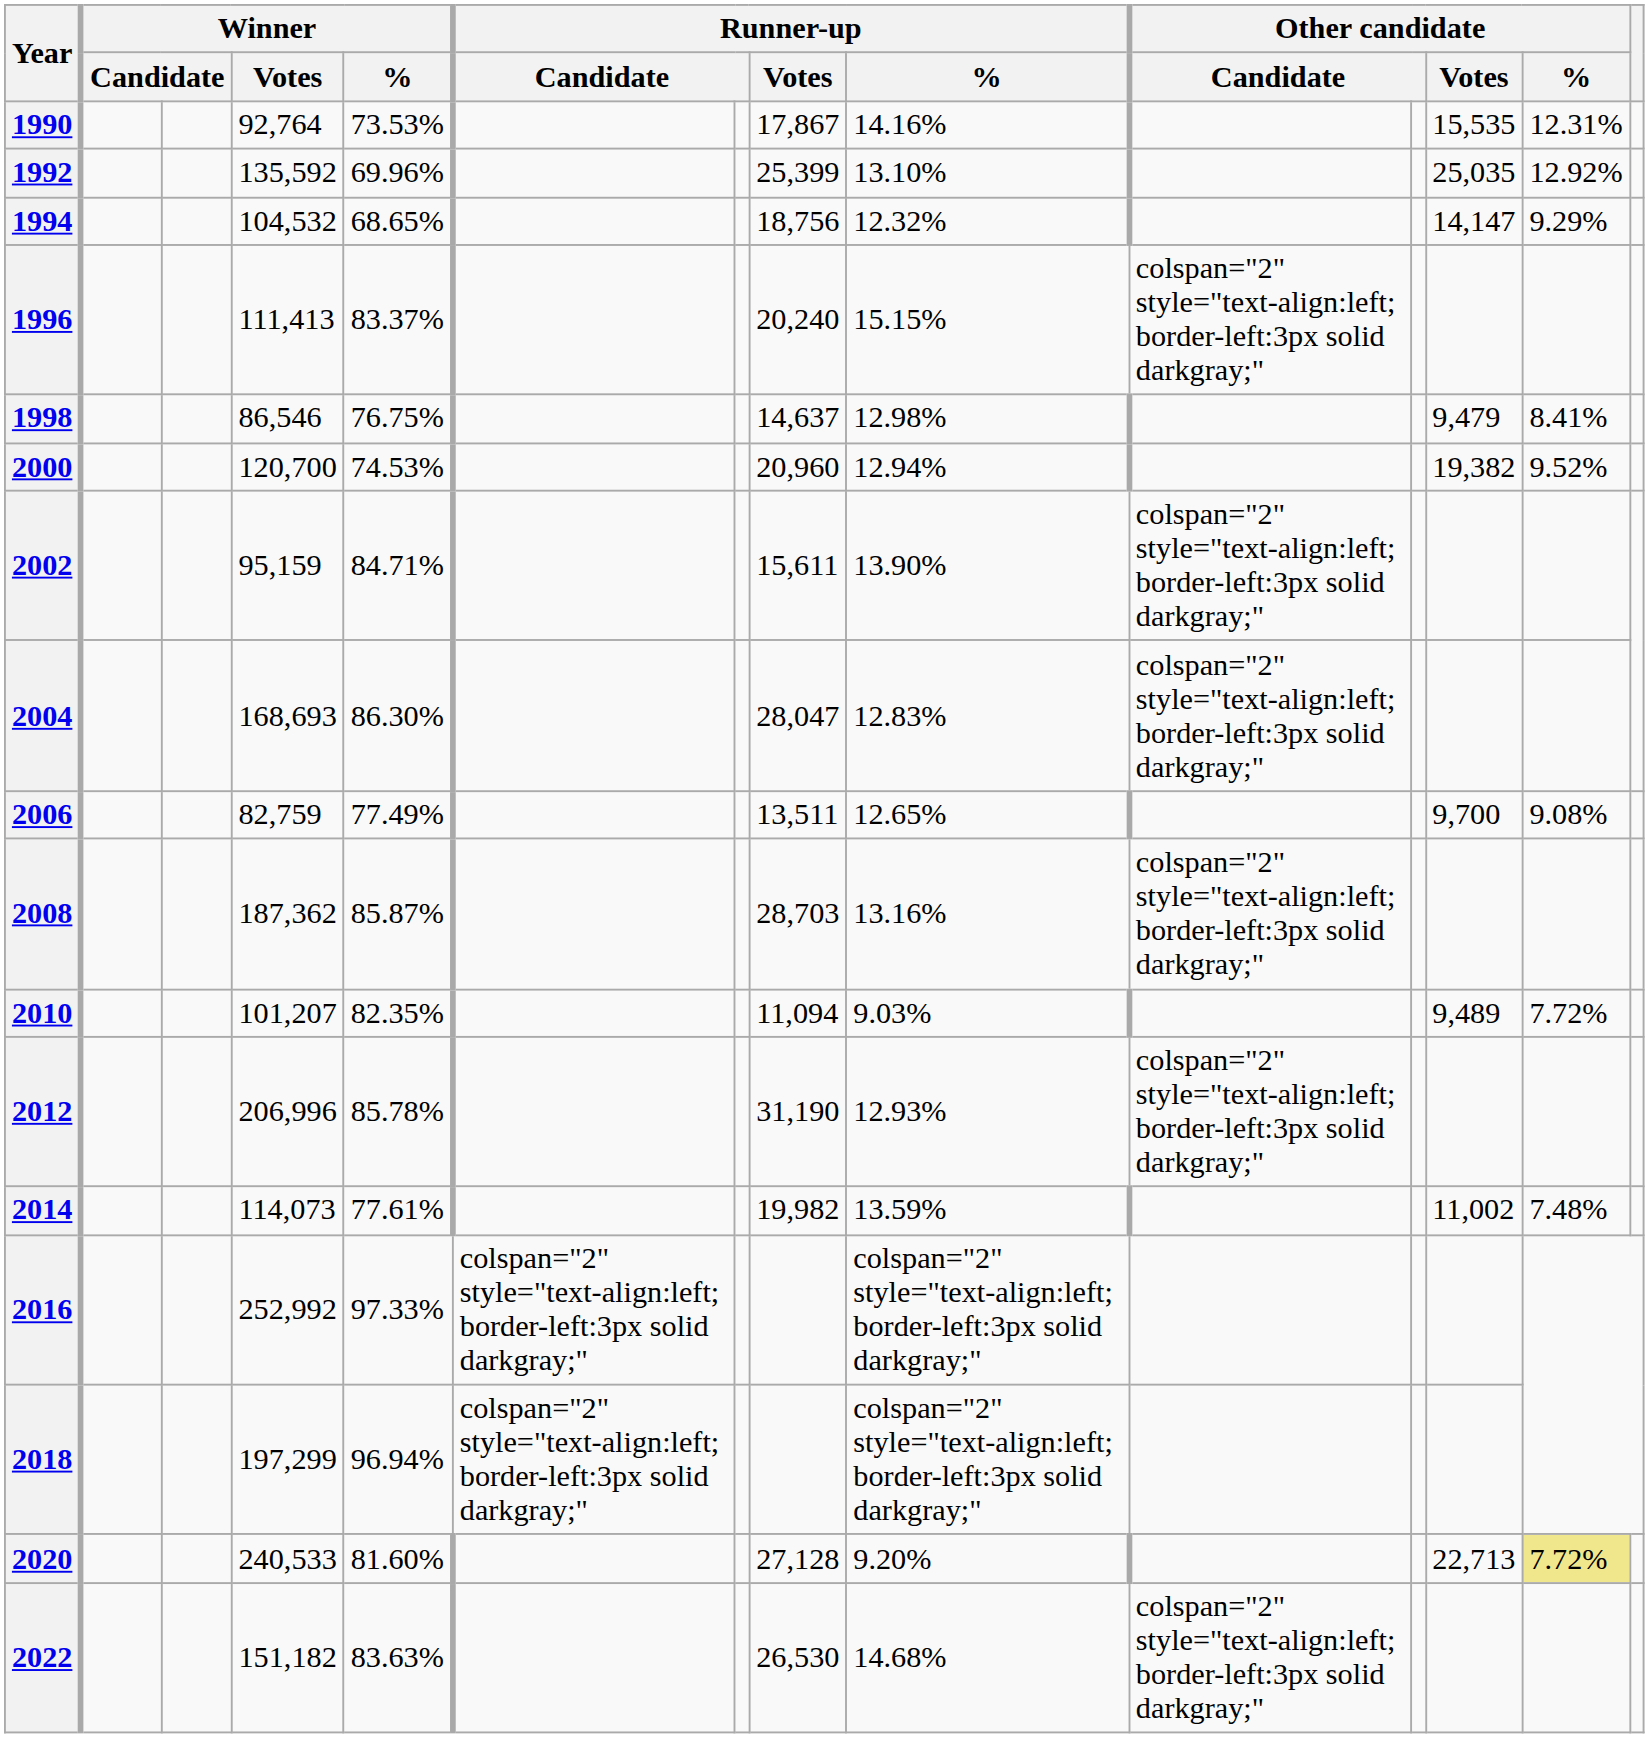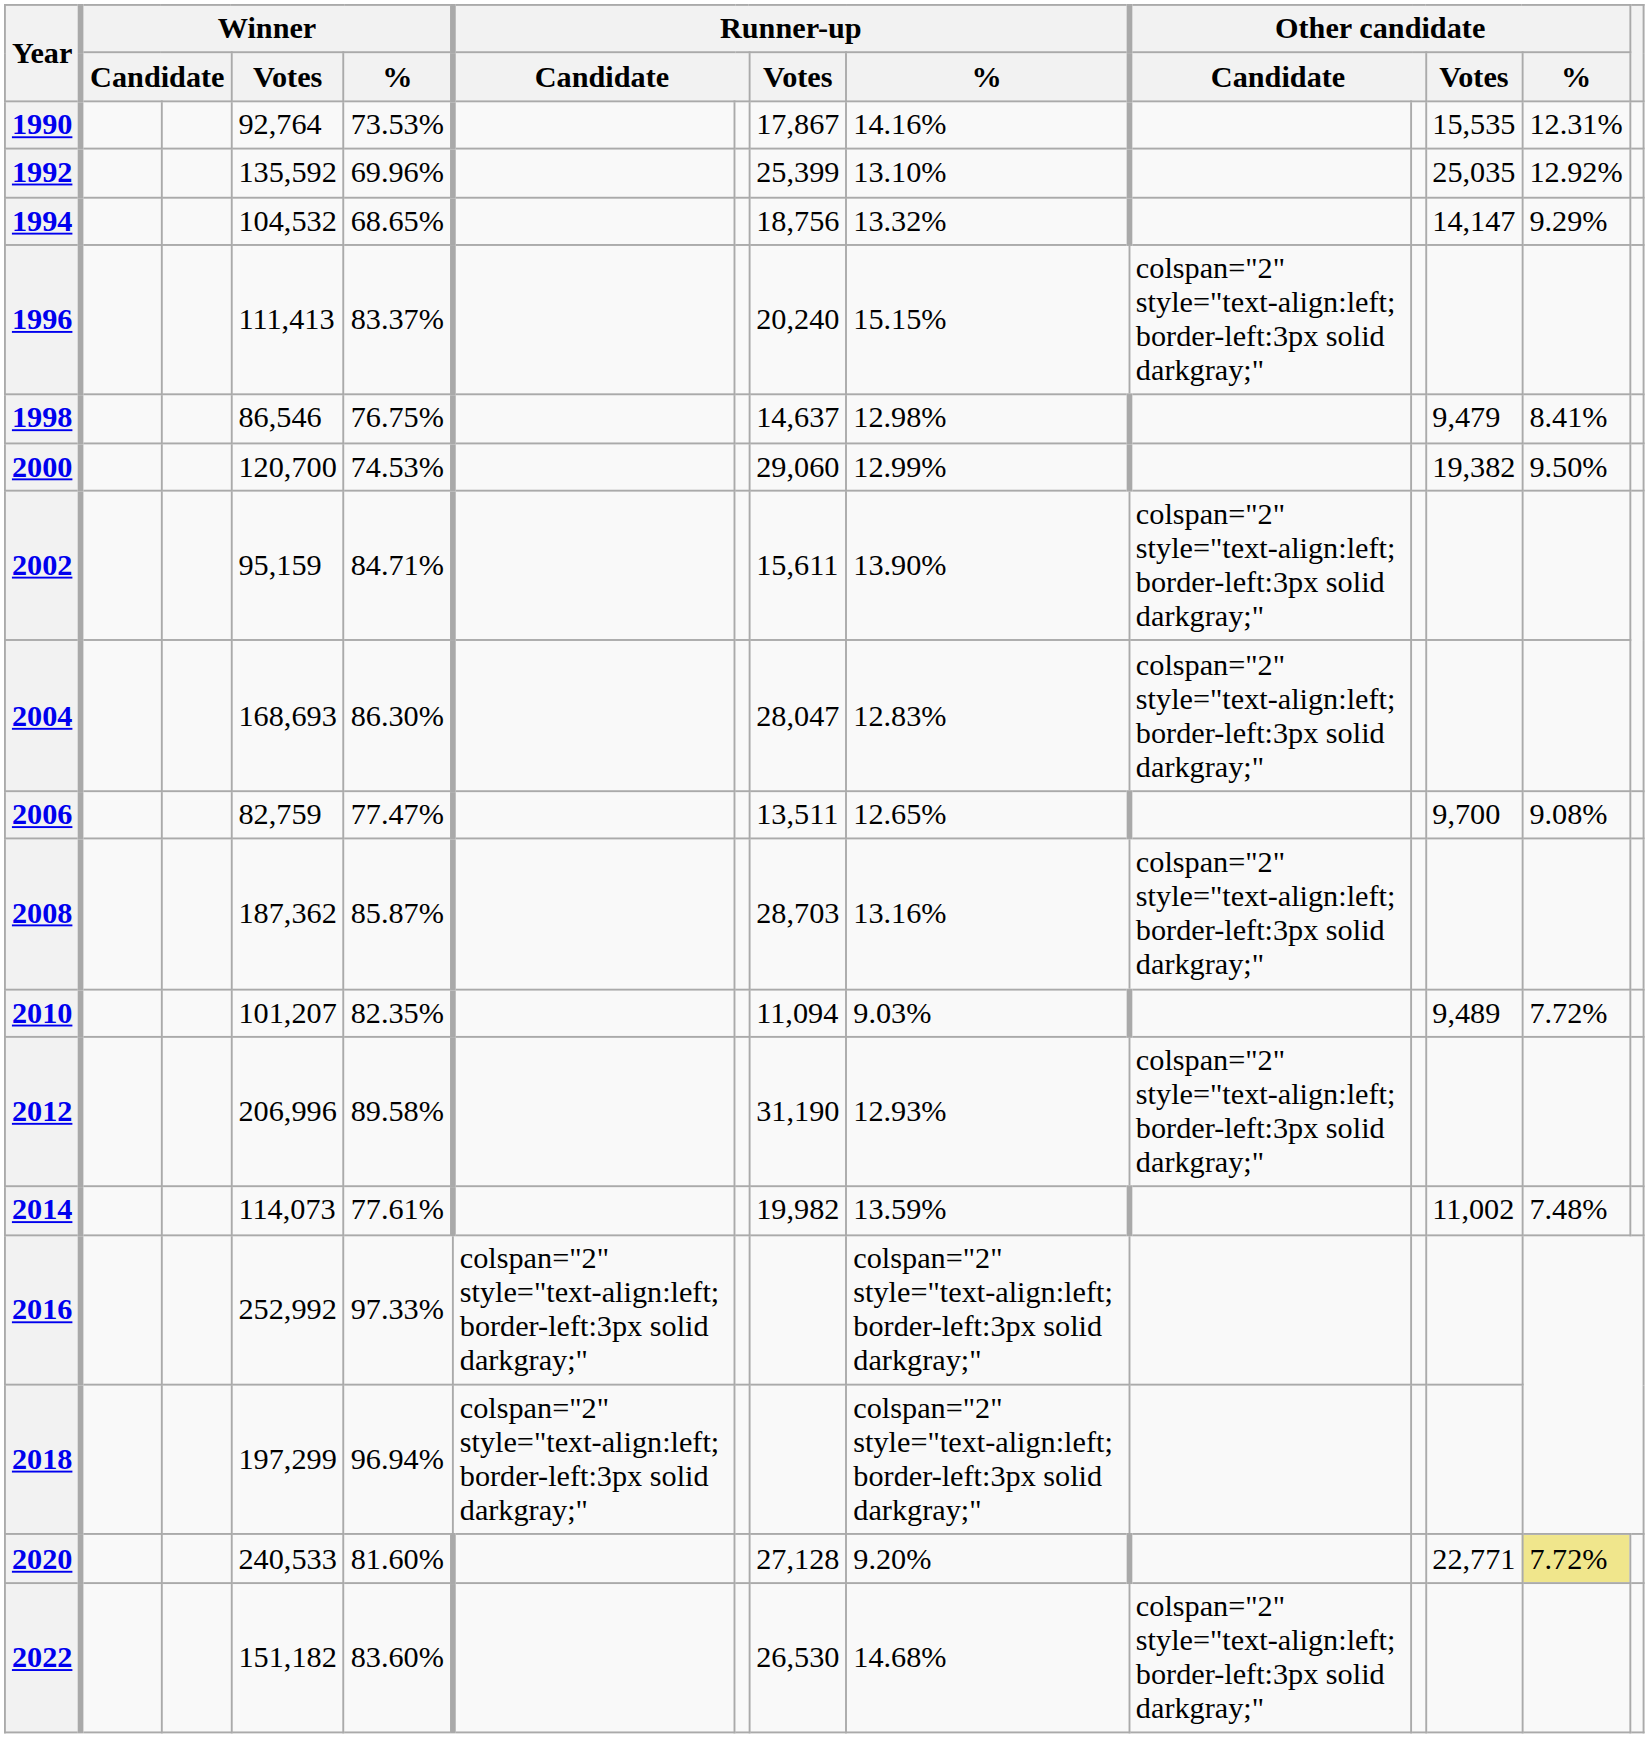(900, 220) 12.32% -> (900, 220) 13.32%
(798, 466) 20,960 -> (798, 466) 29,060
(900, 466) 12.94% -> (900, 466) 12.99%
(1568, 466) 9.52% -> (1568, 466) 9.50%
(397, 814) 77.49% -> (397, 814) 77.47%
(397, 1111) 85.78% -> (397, 1111) 89.58%
(1474, 1558) 22,713 -> (1474, 1558) 22,771
(397, 1657) 83.63% -> (397, 1657) 83.60%
